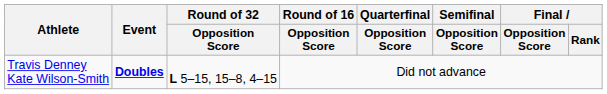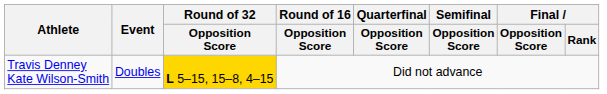(139, 72) bold -> (138, 72) normal
(223, 79) no background -> (220, 79) gold background
